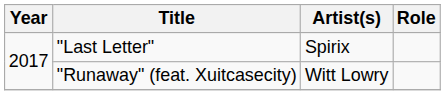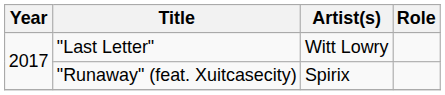(327, 47) Spirix -> (347, 47) Witt Lowry
(347, 75) Witt Lowry -> (327, 75) Spirix
